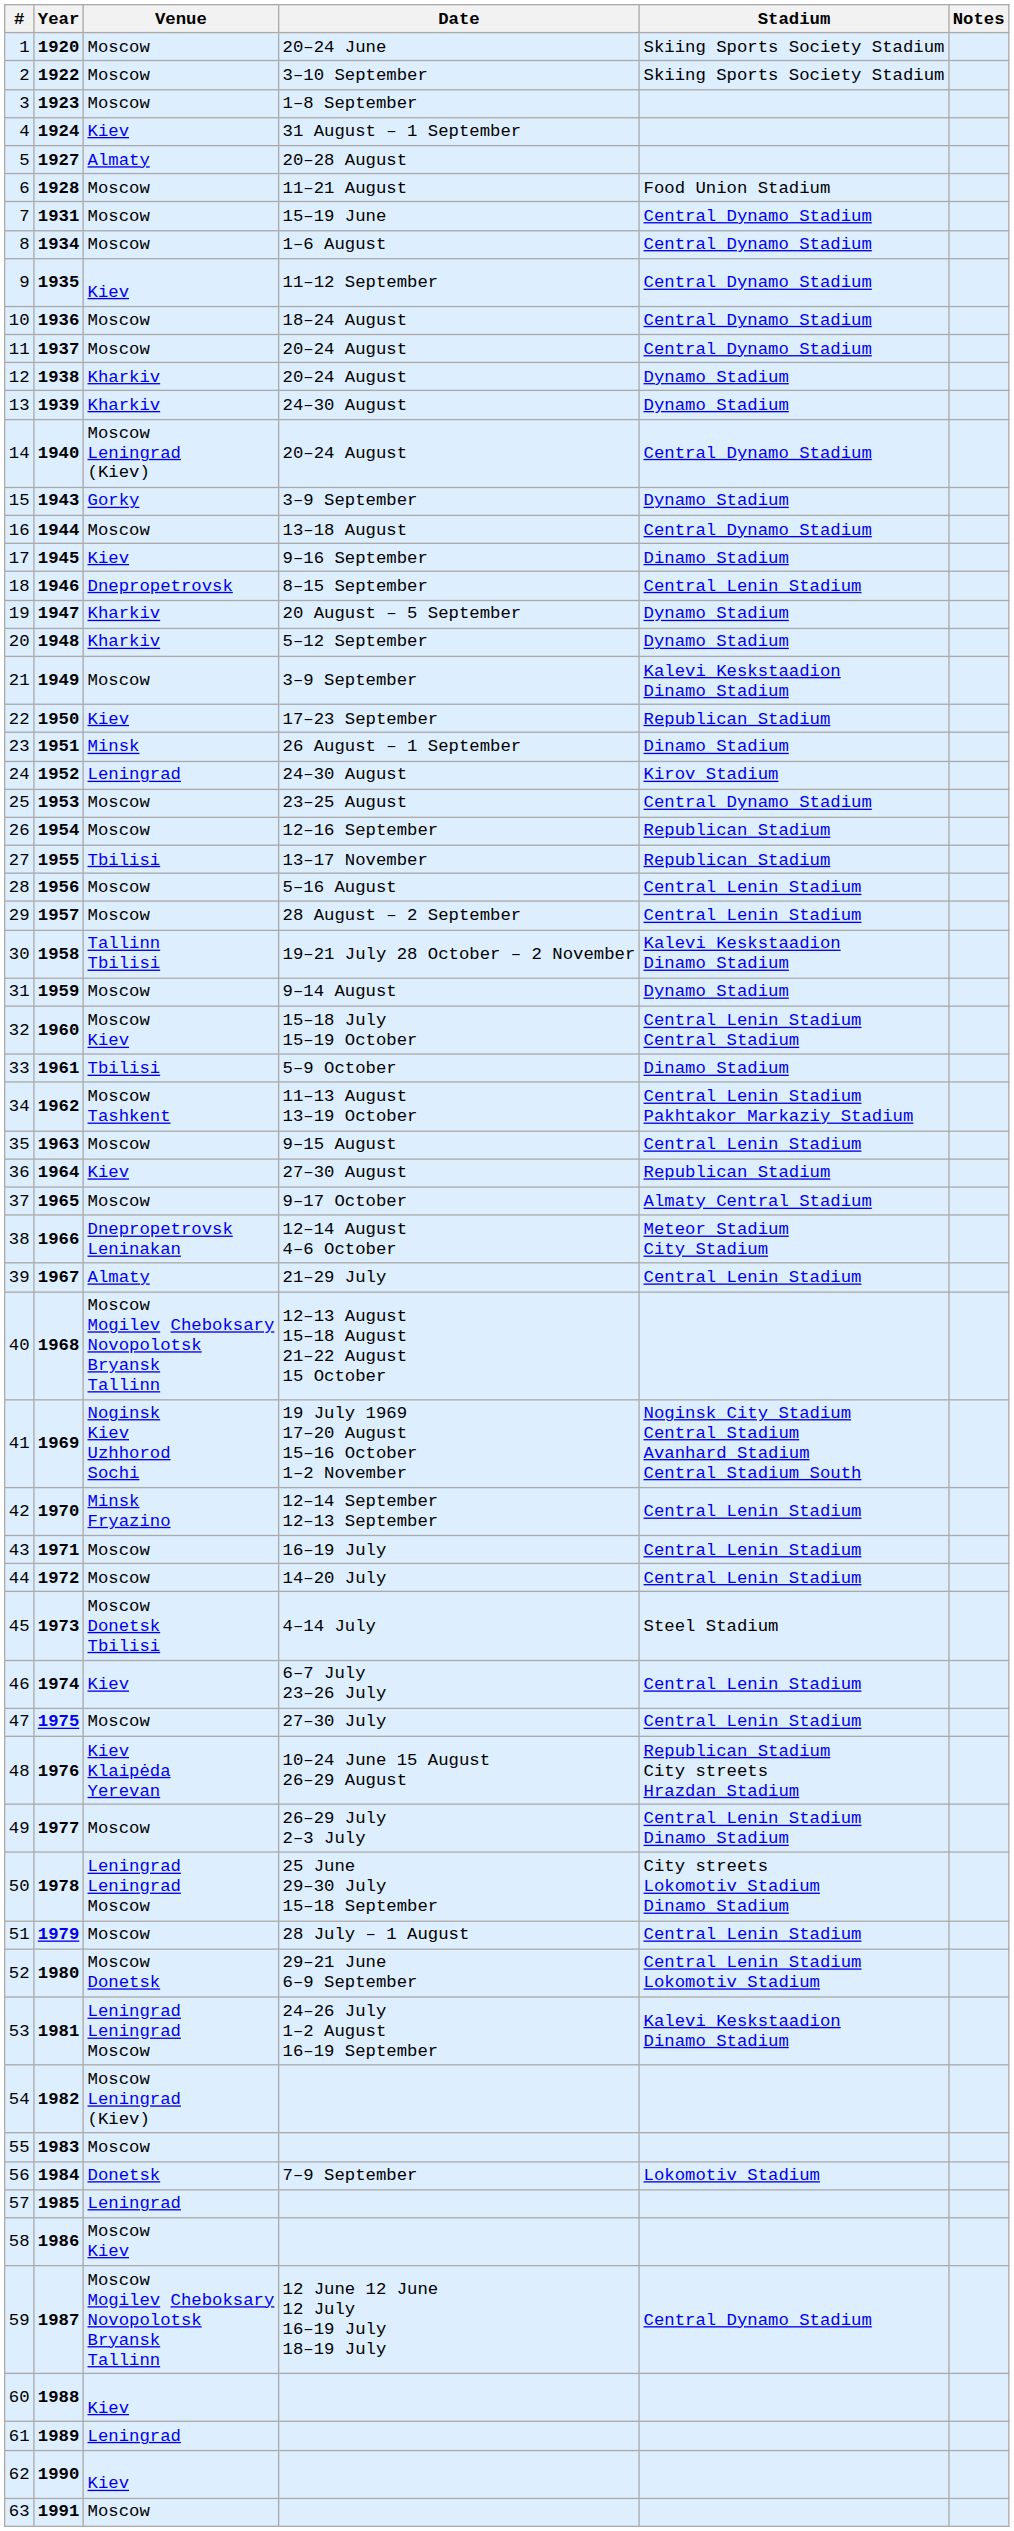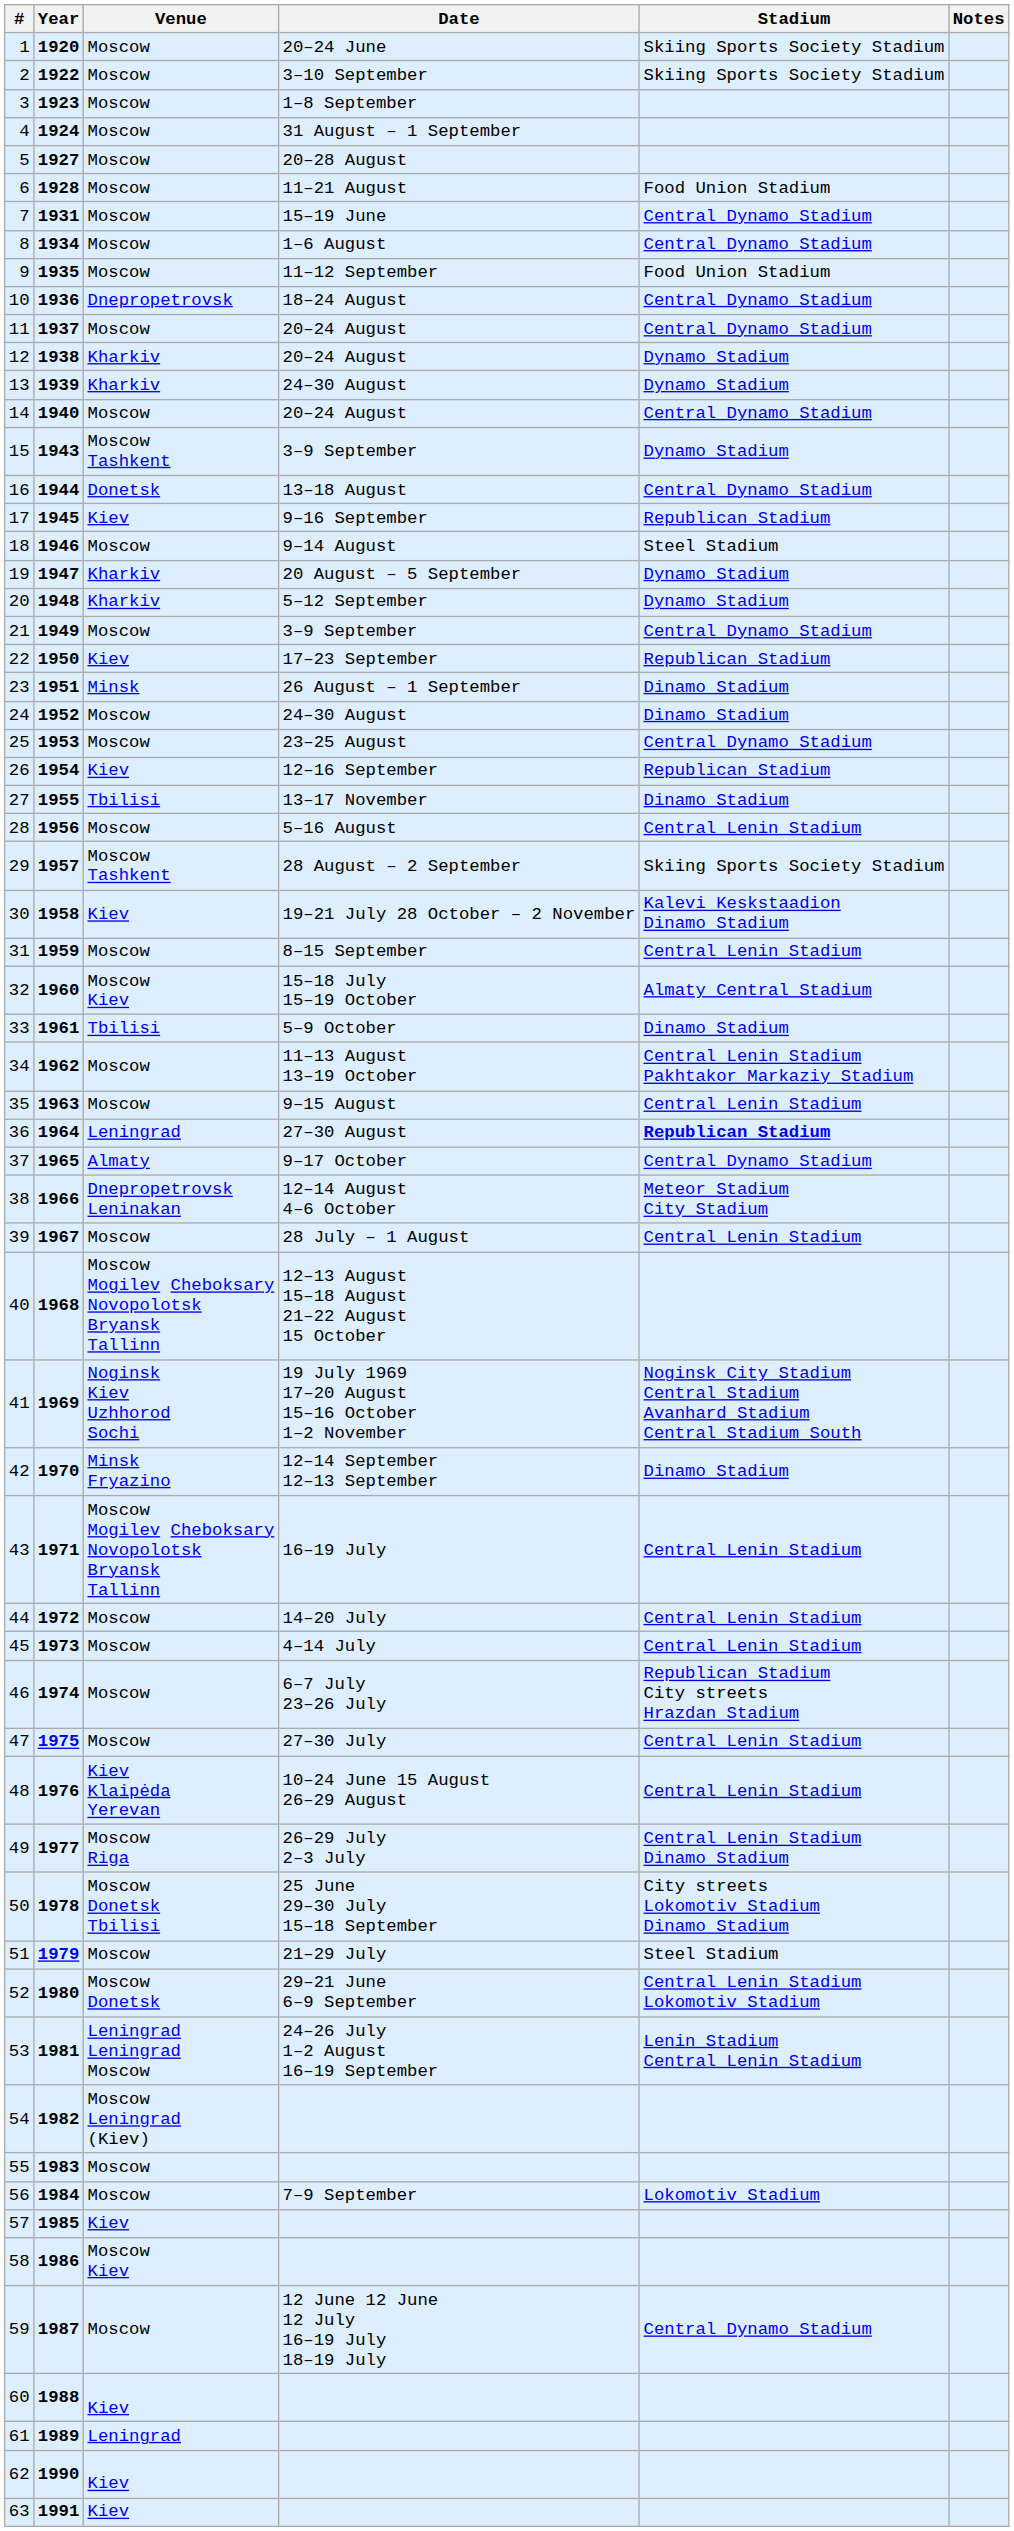(108, 131) Kiev -> (119, 131) Moscow
(119, 160) Almaty -> (119, 160) Moscow
(108, 292) Kiev -> (119, 272) Moscow
(758, 282) Central Dynamo Stadium -> (737, 272) Food Union Stadium
(119, 320) Moscow -> (160, 301) Dnepropetrovsk
(134, 453) Moscow Leningrad (Kiev) -> (119, 413) Moscow
(113, 501) Gorky -> (129, 451) Moscow Tashkent
(119, 529) Moscow -> (124, 490) Donetsk
(716, 558) Dinamo Stadium -> (737, 518) Republican Stadium
(160, 586) Dnepropetrovsk -> (119, 546) Moscow
(355, 586) 8–15 September -> (340, 546) 9–14 August
(752, 586) Central Lenin Stadium -> (711, 546) Steel Stadium
(742, 680) Kalevi Keskstaadion Dinamo Stadium -> (758, 630) Central Dynamo Stadium
(134, 775) Leningrad -> (119, 715) Moscow
(711, 775) Kirov Stadium -> (716, 715) Dinamo Stadium
(119, 831) Moscow -> (108, 771) Kiev
(737, 859) Republican Stadium -> (716, 800) Dinamo Stadium
(119, 916) Moscow -> (129, 866) Moscow Tashkent
(752, 916) Central Lenin Stadium -> (794, 866) Skiing Sports Society Stadium
(124, 954) Tallinn Tbilisi -> (108, 914) Kiev
(340, 992) 9–14 August -> (355, 952) 8–15 September
(716, 992) Dynamo Stadium -> (752, 952) Central Lenin Stadium
(752, 1030) Central Lenin Stadium Central Stadium -> (758, 990) Almaty Central Stadium
(129, 1107) Moscow Tashkent -> (119, 1067) Moscow
(108, 1173) Kiev -> (134, 1133) Leningrad
(737, 1173) normal -> (737, 1133) bold
(119, 1201) Moscow -> (119, 1161) Almaty
(758, 1201) Almaty Central Stadium -> (758, 1161) Central Dynamo Stadium
(119, 1277) Almaty -> (119, 1237) Moscow
(334, 1277) 21–29 July -> (376, 1237) 28 July – 1 August
(752, 1512) Central Lenin Stadium -> (716, 1472) Dinamo Stadium
(119, 1550) Moscow -> (181, 1550) Moscow Mogilev Cheboksary Novopolotsk Bryansk Tallinn
(124, 1626) Moscow Donetsk Tbilisi -> (119, 1646) Moscow
(711, 1626) Steel Stadium -> (752, 1646) Central Lenin Stadium
(108, 1684) Kiev -> (119, 1694) Moscow
(752, 1684) Central Lenin Stadium -> (737, 1694) Republican Stadium City streets Hrazdan Stadium
(737, 1770) Republican Stadium City streets Hrazdan Stadium -> (752, 1790) Central Lenin Stadium
(119, 1828) Moscow -> (119, 1848) Moscow Riga
(134, 1887) Leningrad Leningrad Moscow -> (124, 1907) Moscow Donetsk Tbilisi
(376, 1935) 28 July – 1 August -> (334, 1955) 21–29 July
(752, 1935) Central Lenin Stadium -> (711, 1955) Steel Stadium
(742, 2031) Kalevi Keskstaadion Dinamo Stadium -> (752, 2051) Lenin Stadium Central Lenin Stadium
(124, 2175) Donetsk -> (119, 2195) Moscow
(134, 2204) Leningrad -> (108, 2223) Kiev
(181, 2320) Moscow Mogilev Cheboksary Novopolotsk Bryansk Tallinn -> (119, 2330) Moscow
(119, 2512) Moscow -> (108, 2512) Kiev
